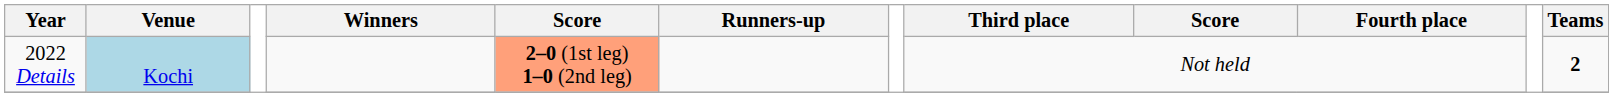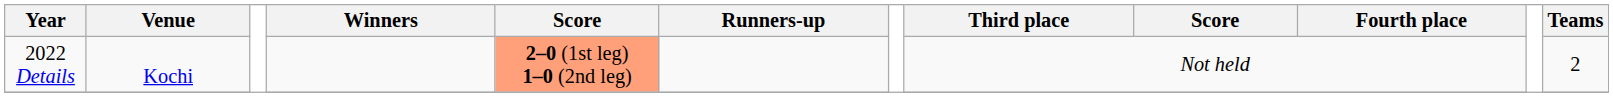(168, 75) lightblue background -> (168, 75) no background
(1575, 64) bold -> (1575, 64) normal
